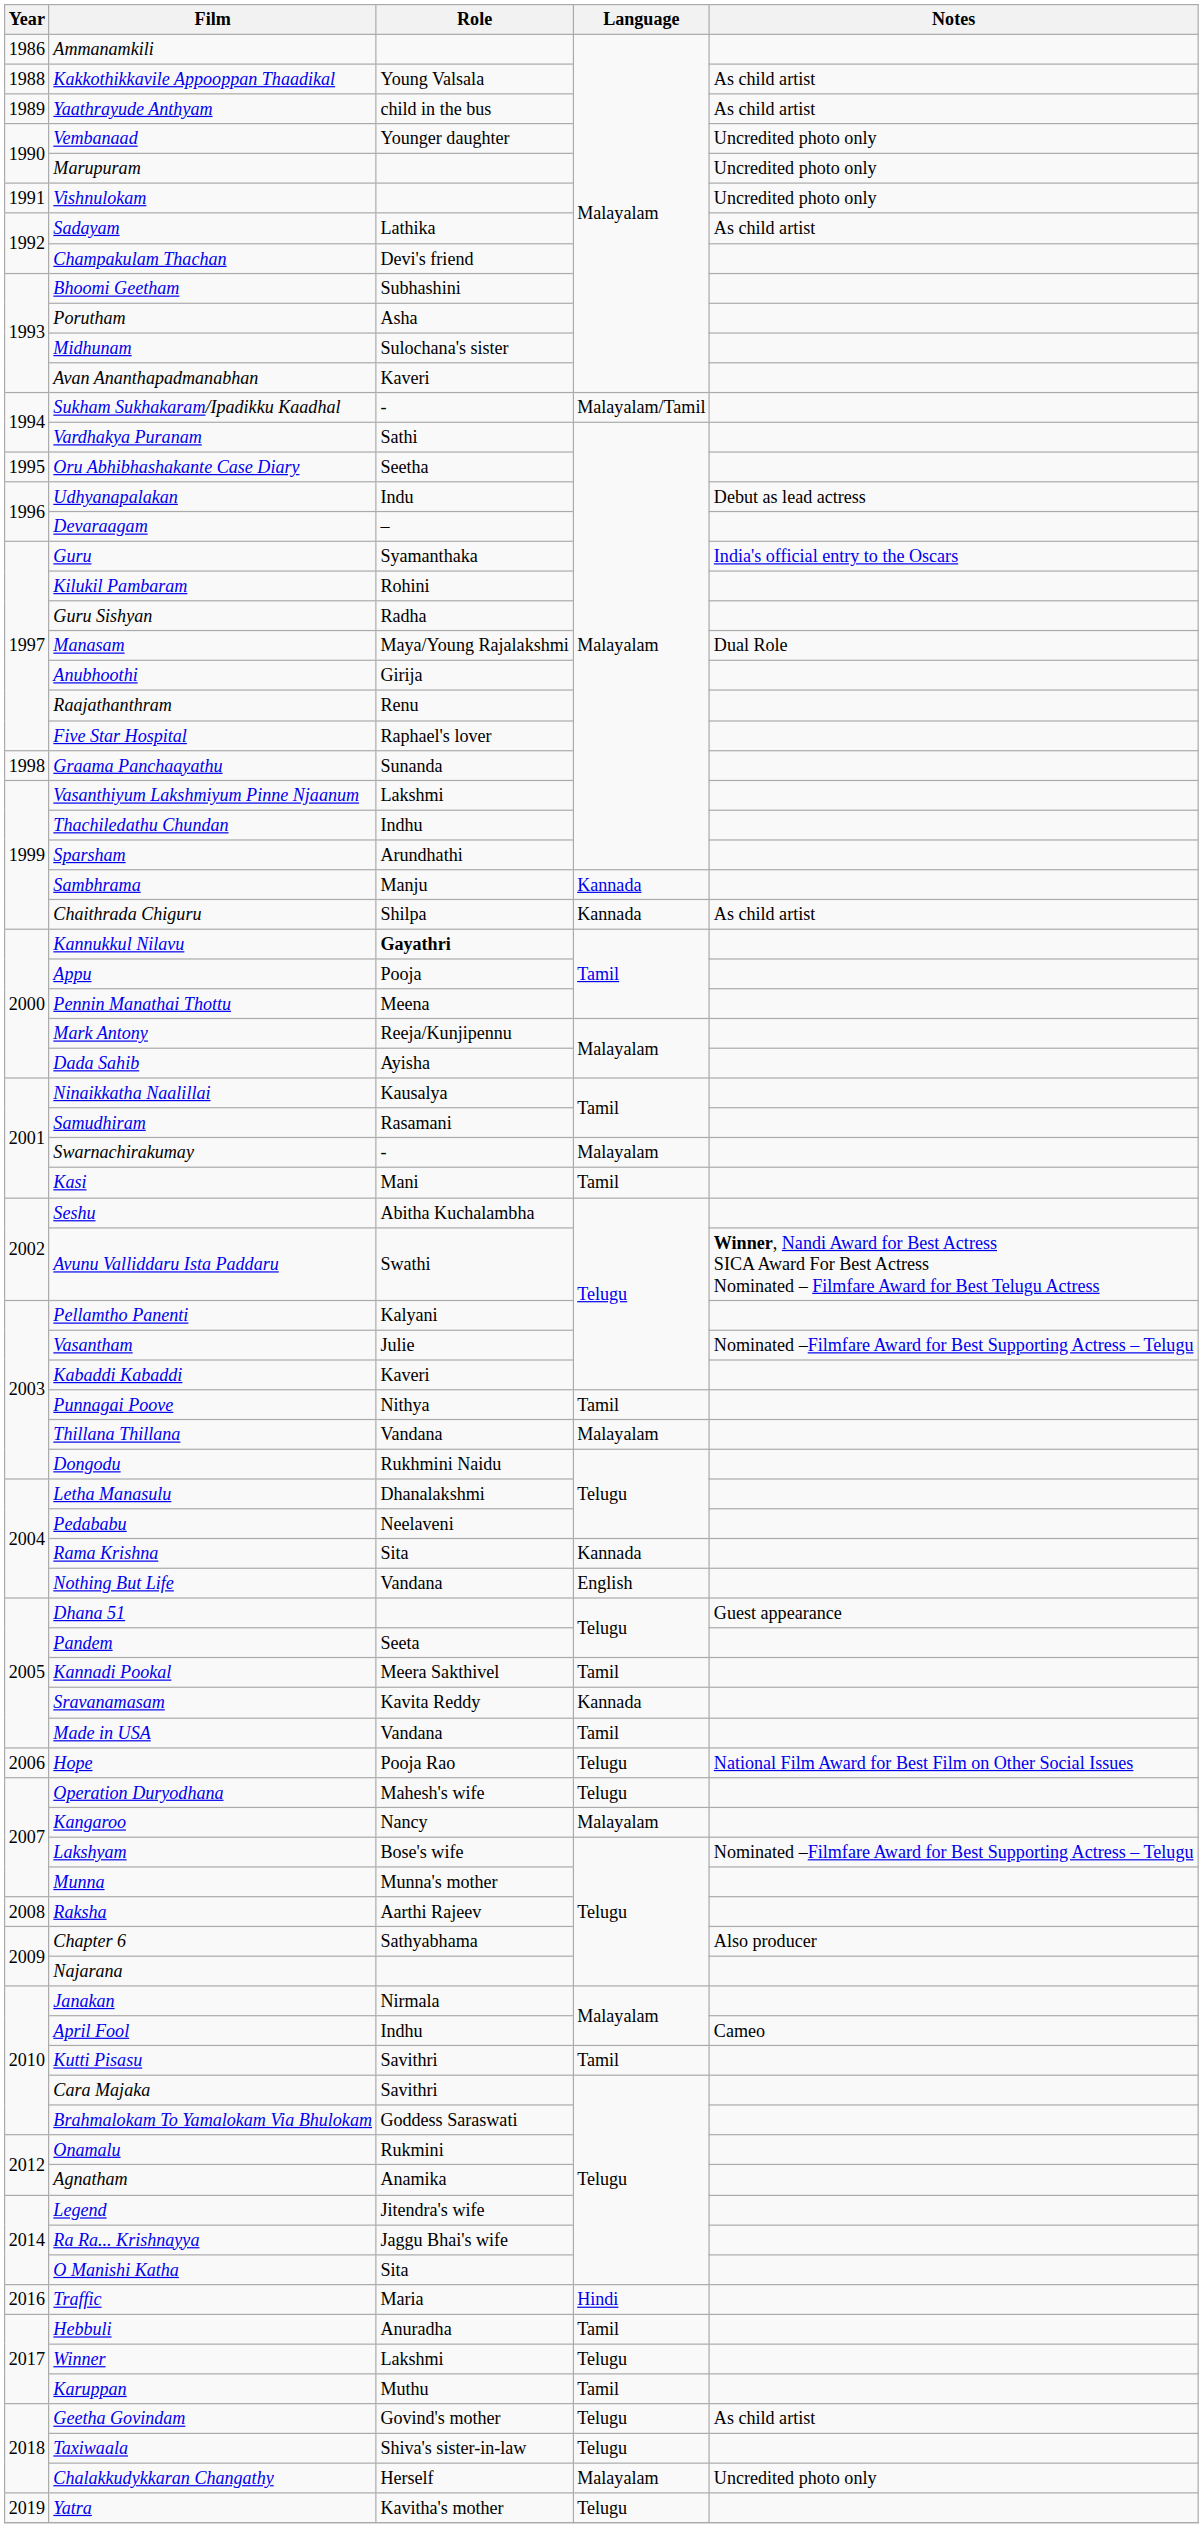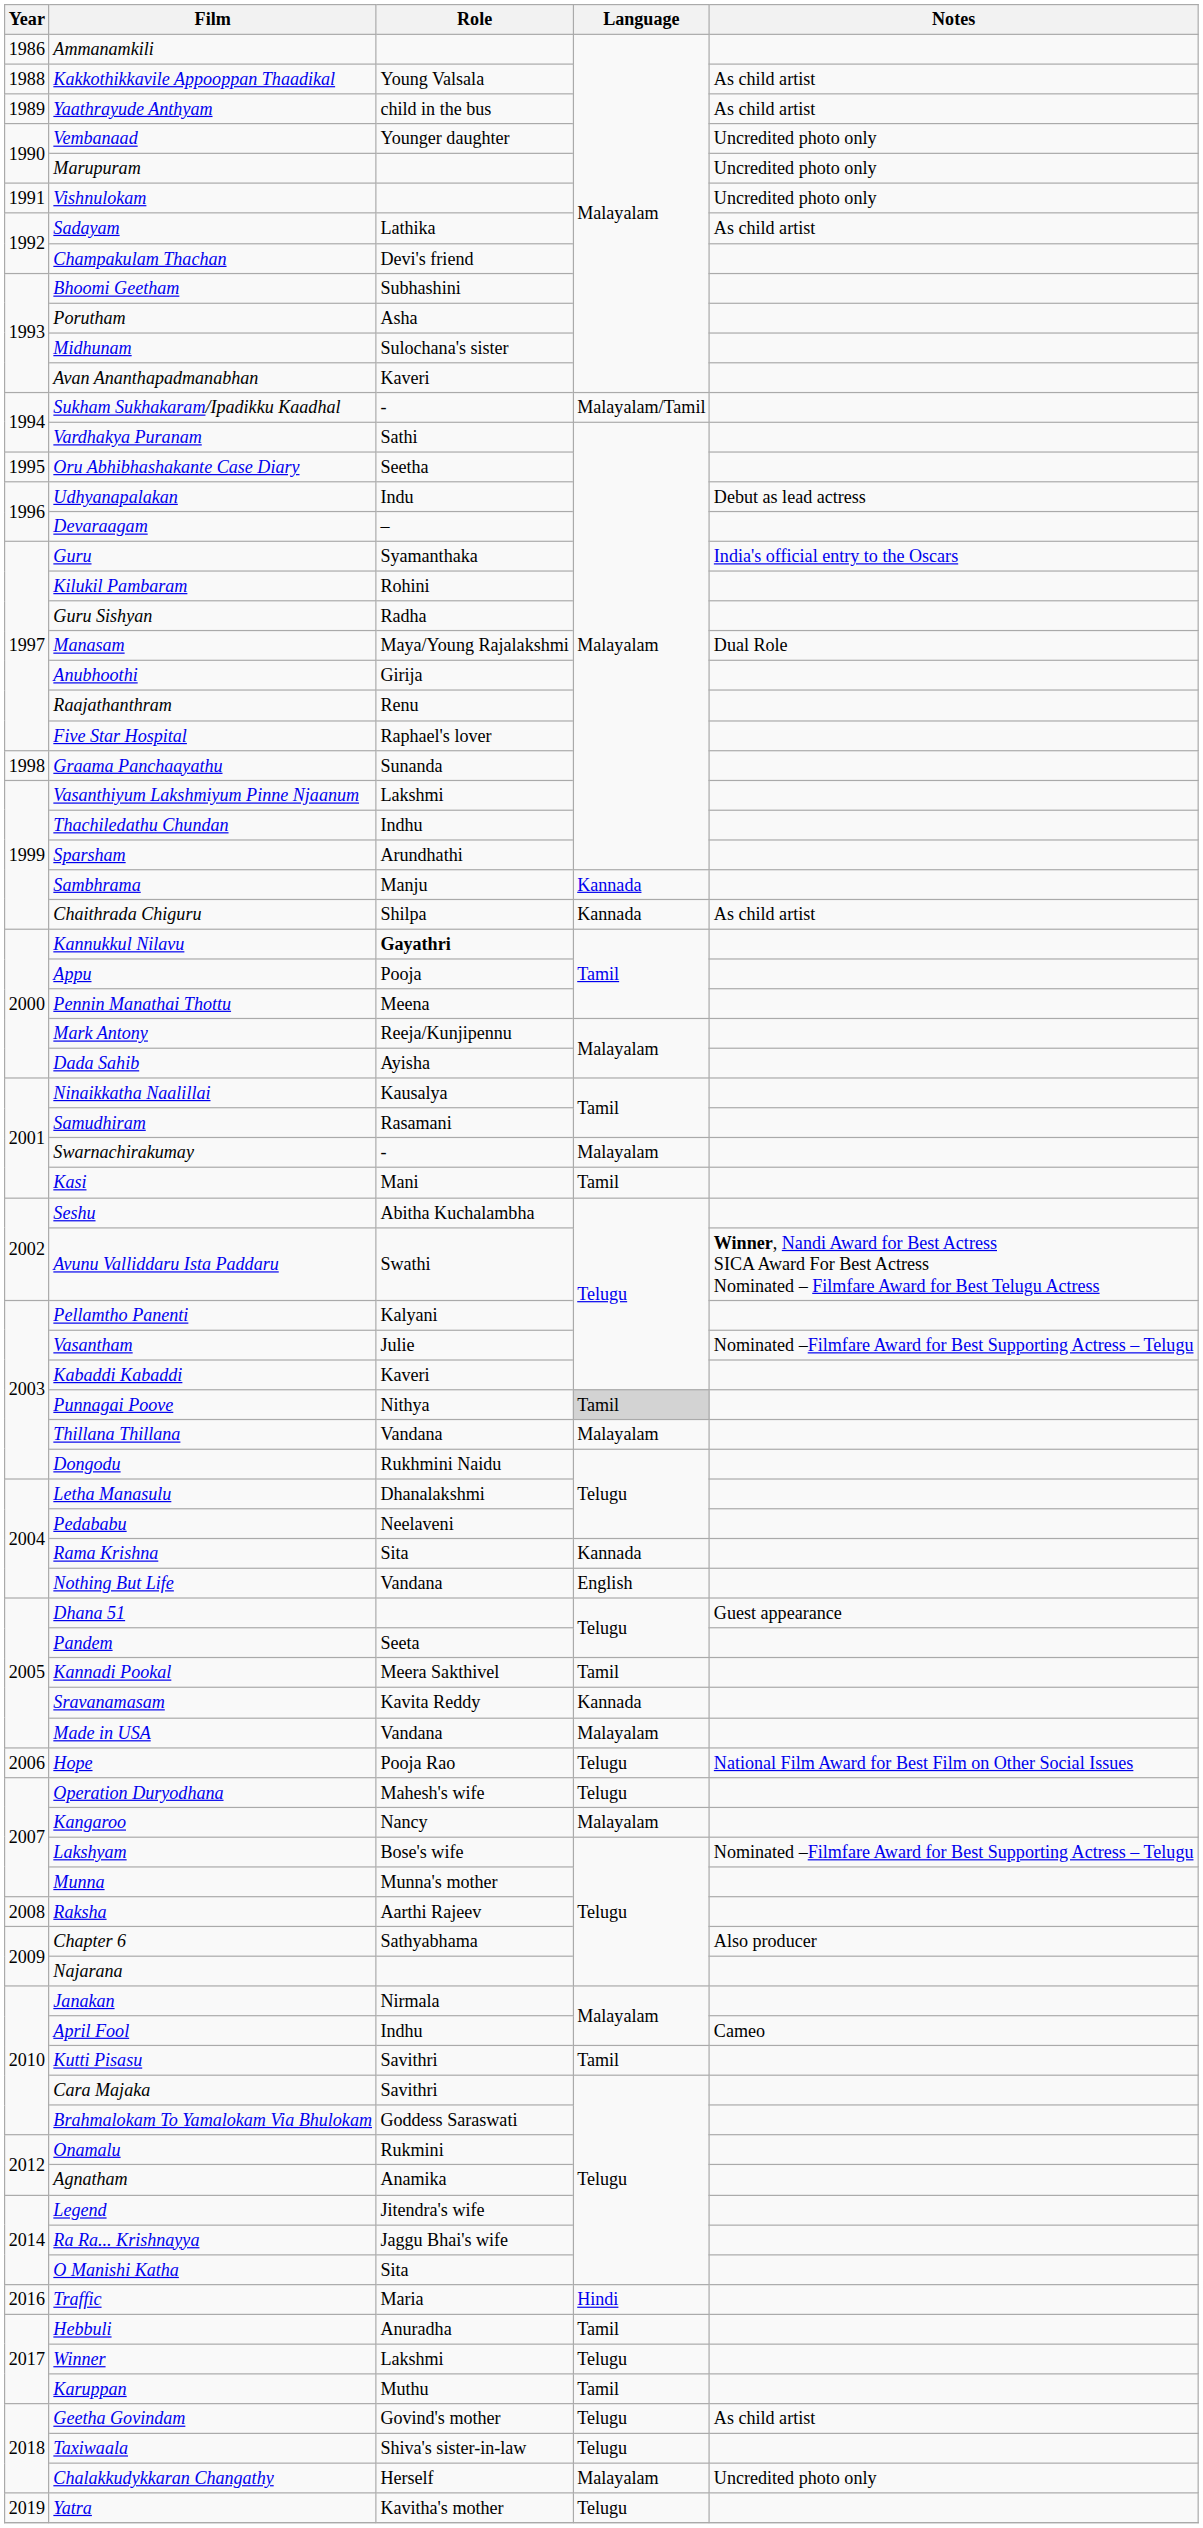(598, 1404) no background -> (598, 1404) lightgrey background
(598, 1732) Tamil -> (618, 1732) Malayalam
